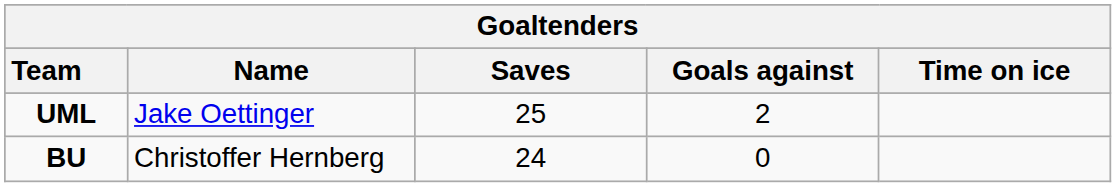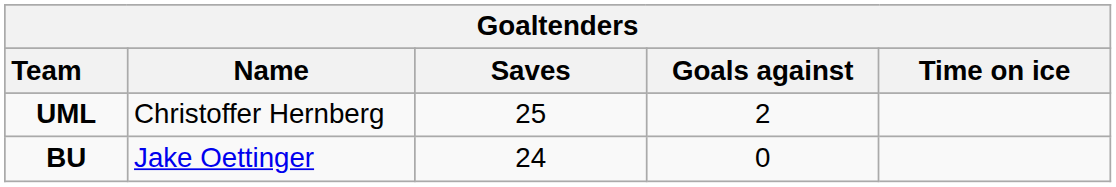(224, 114) Jake Oettinger -> (259, 114) Christoffer Hernberg
(259, 158) Christoffer Hernberg -> (224, 158) Jake Oettinger
